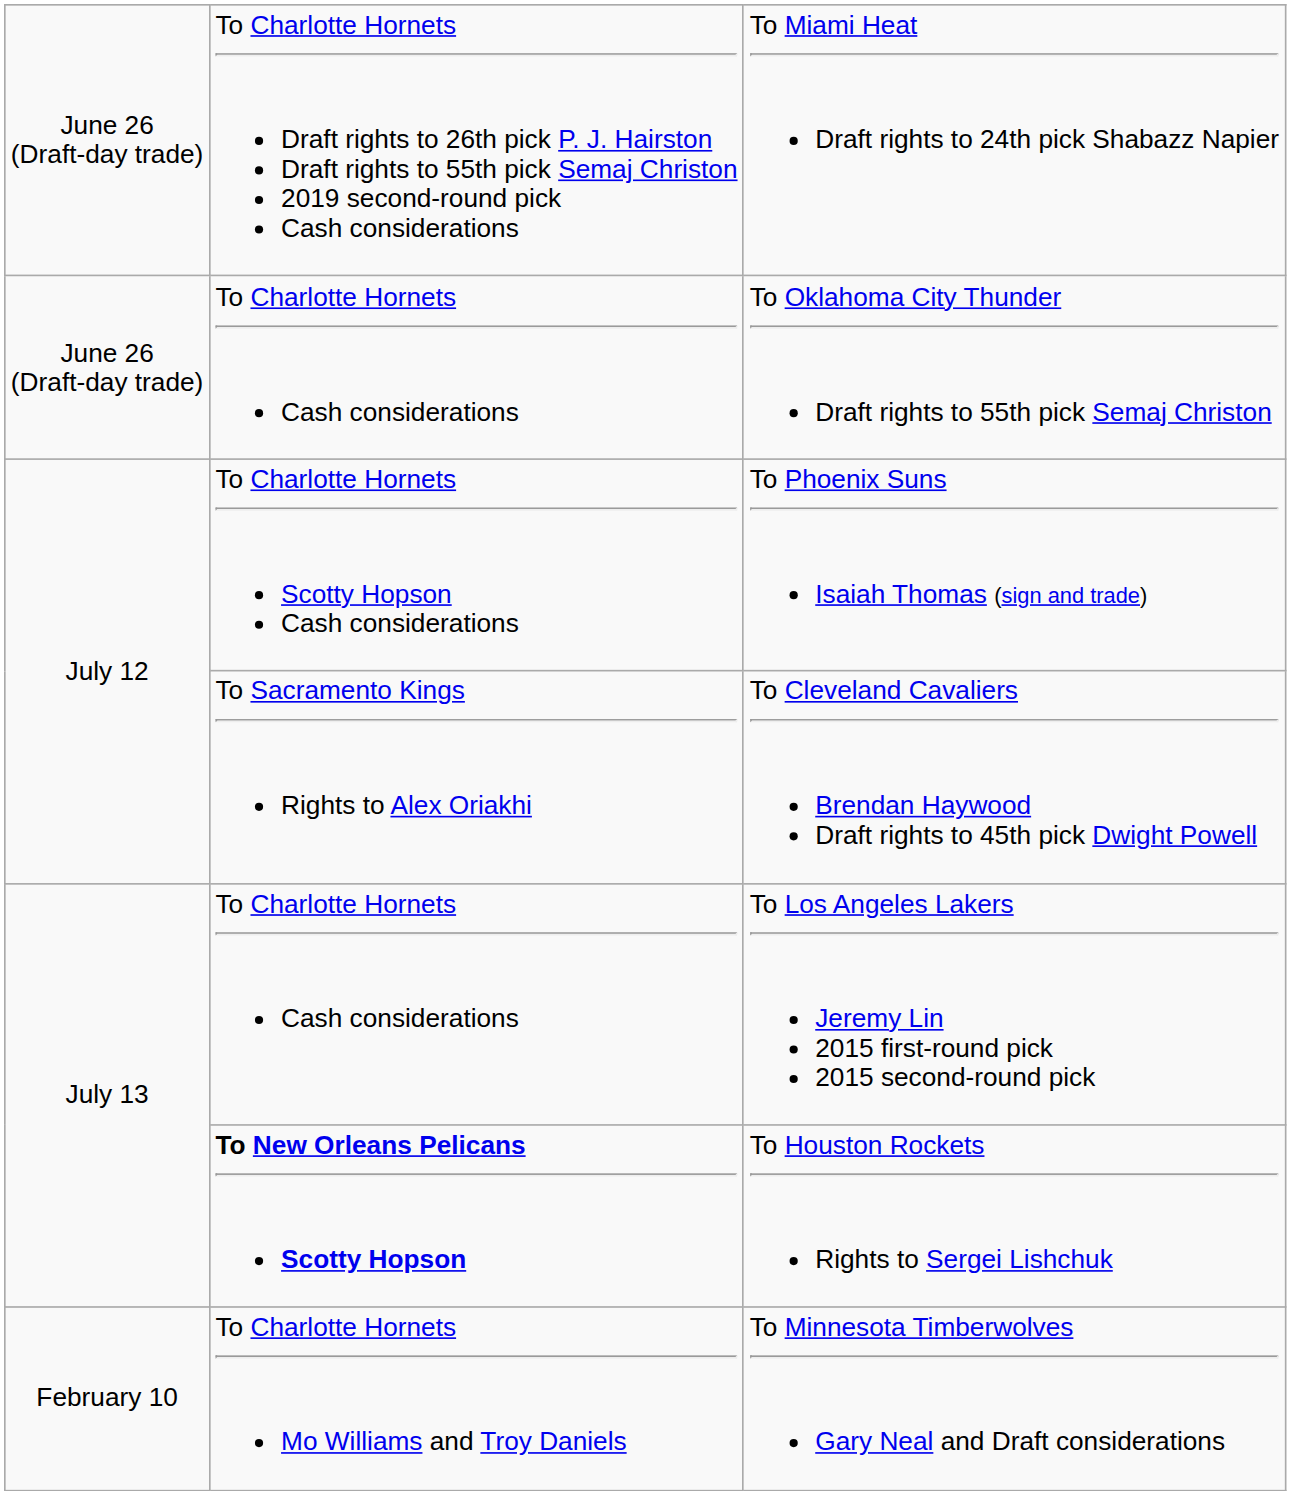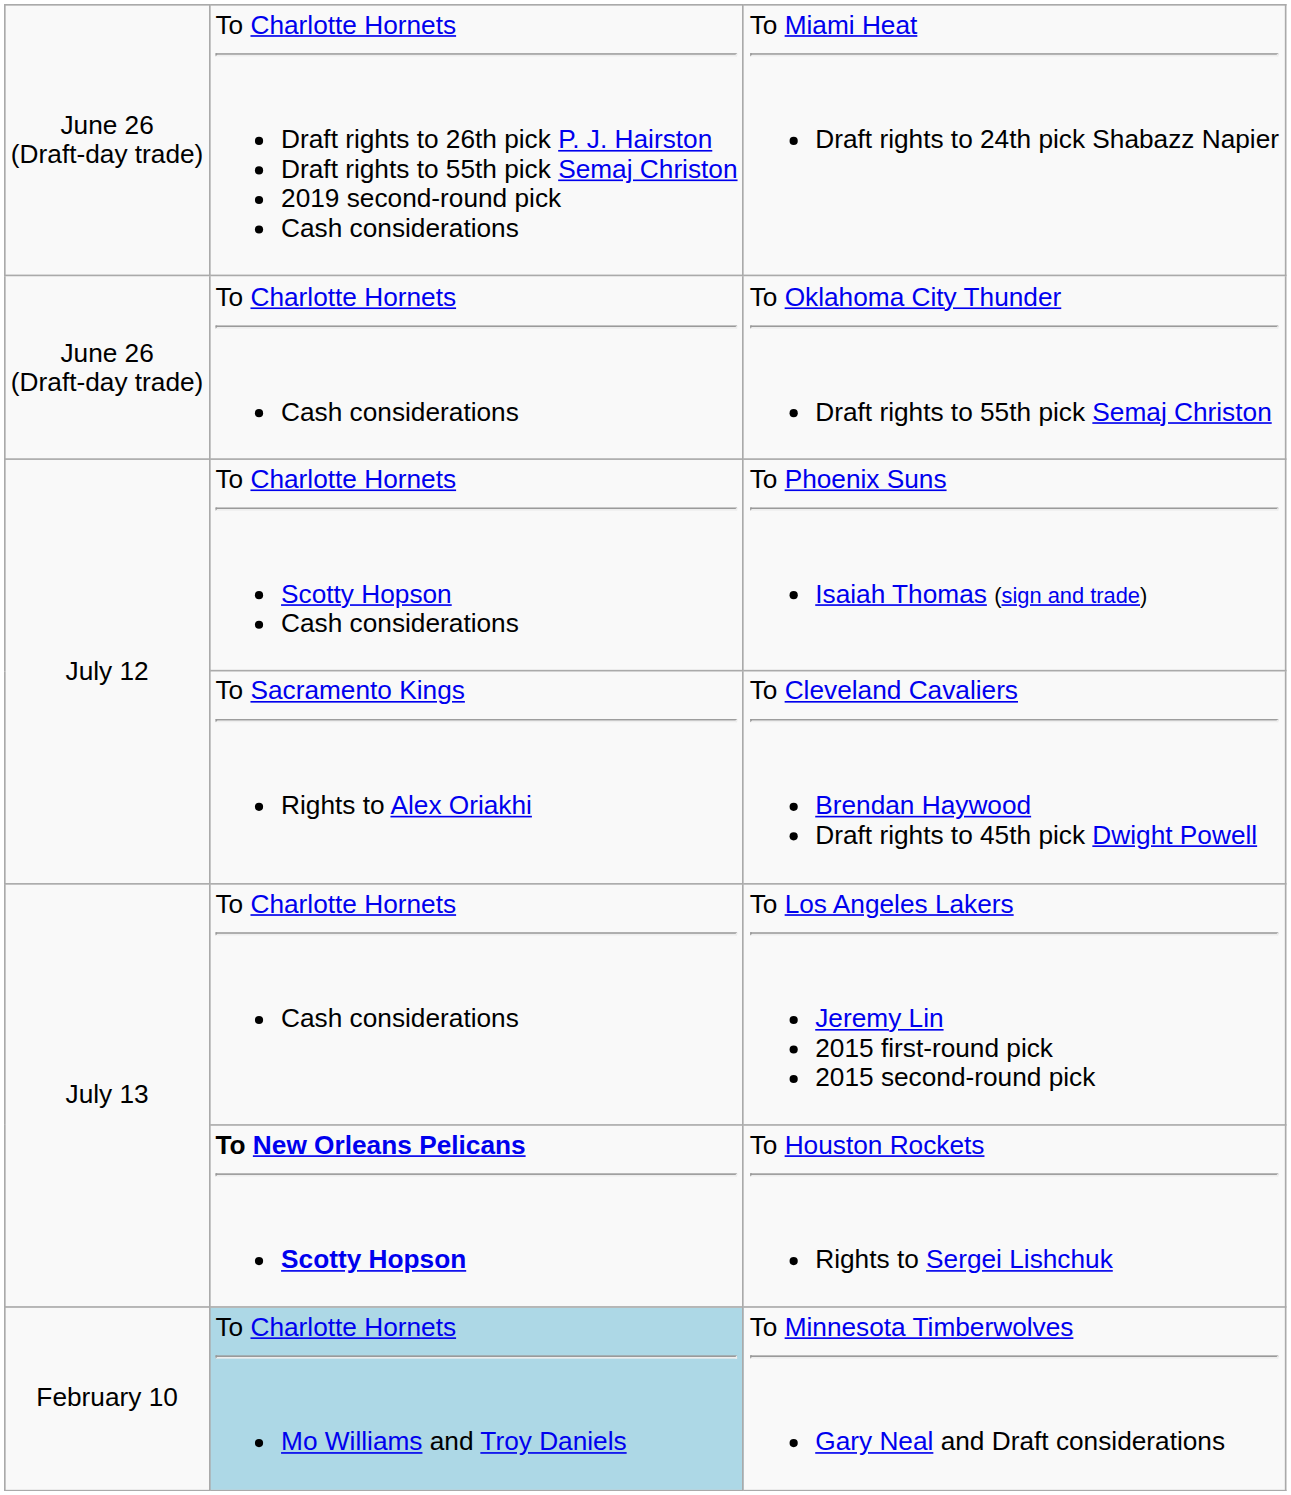(476, 1386) no background -> (476, 1386) lightblue background
